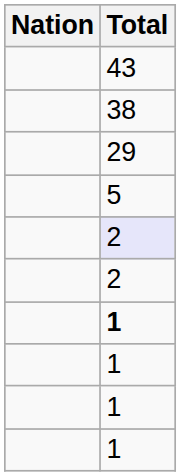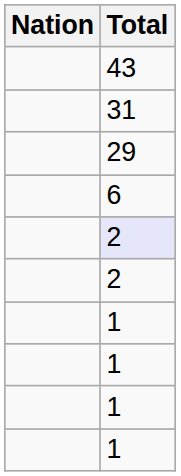(121, 110) 38 -> (121, 110) 31
(114, 195) 5 -> (114, 195) 6
(114, 322) bold -> (114, 322) normal
